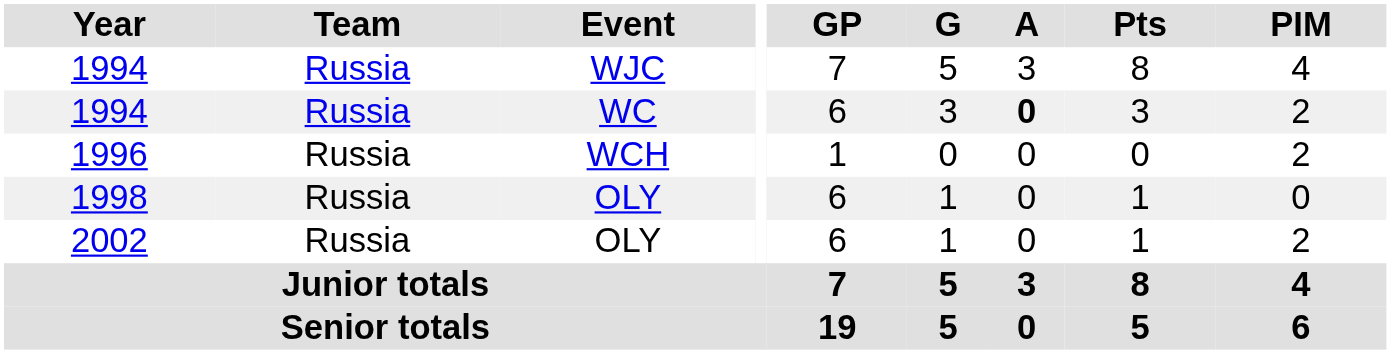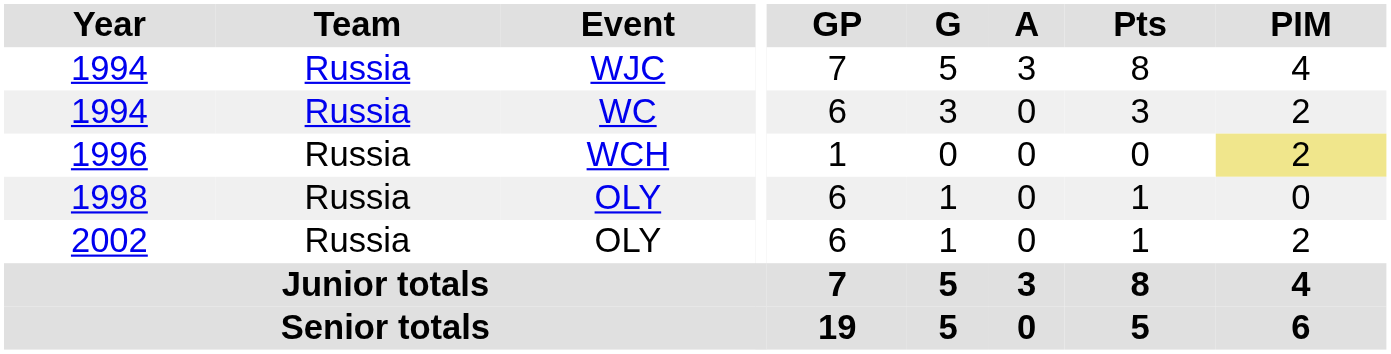(1027, 111) bold -> (1027, 111) normal
(1301, 154) no background -> (1301, 154) khaki background
